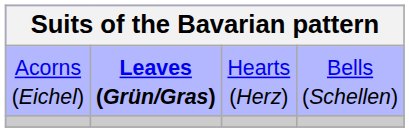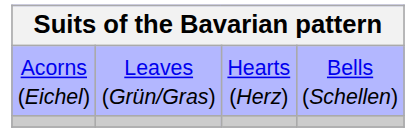(156, 80) bold -> (159, 82) normal
